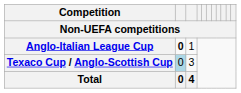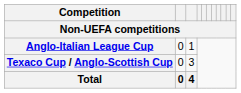(181, 46) bold -> (181, 46) normal
(181, 63) lightblue background -> (181, 63) no background
